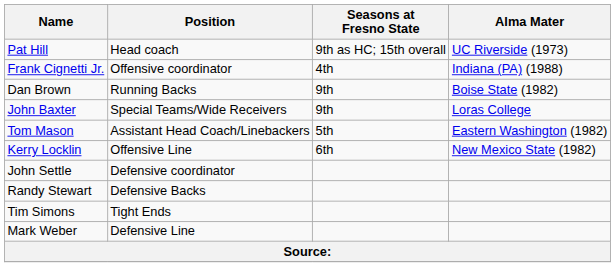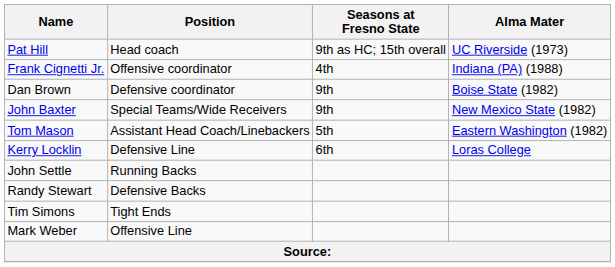(153, 90) Running Backs -> (173, 90) Defensive coordinator
(491, 110) Loras College -> (524, 110) New Mexico State (1982)
(151, 151) Offensive Line -> (153, 151) Defensive Line
(524, 151) New Mexico State (1982) -> (491, 151) Loras College
(173, 171) Defensive coordinator -> (153, 171) Running Backs
(153, 232) Defensive Line -> (151, 232) Offensive Line
